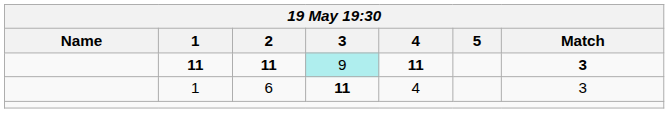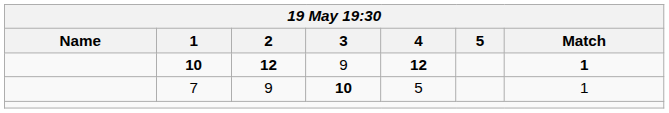(195, 64) 11 -> (194, 64) 10
(269, 64) 11 -> (269, 64) 12
(342, 64) paleturquoise background -> (343, 64) no background
(416, 64) 11 -> (418, 64) 12
(583, 64) 3 -> (584, 64) 1
(195, 88) 1 -> (194, 88) 7
(269, 88) 6 -> (269, 88) 9
(342, 88) 11 -> (343, 88) 10
(416, 88) 4 -> (418, 88) 5
(583, 88) 3 -> (584, 88) 1
